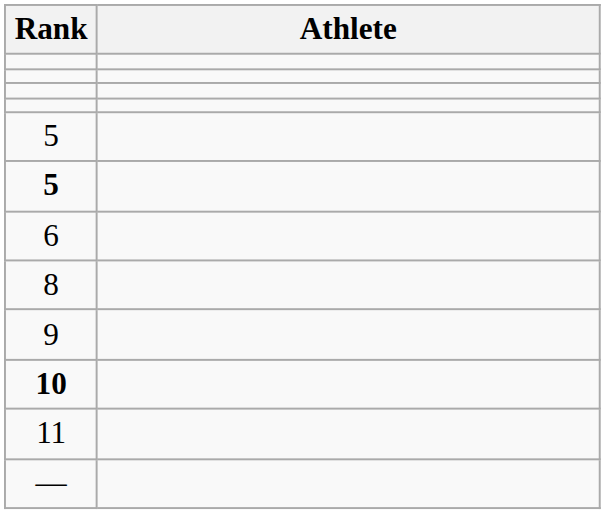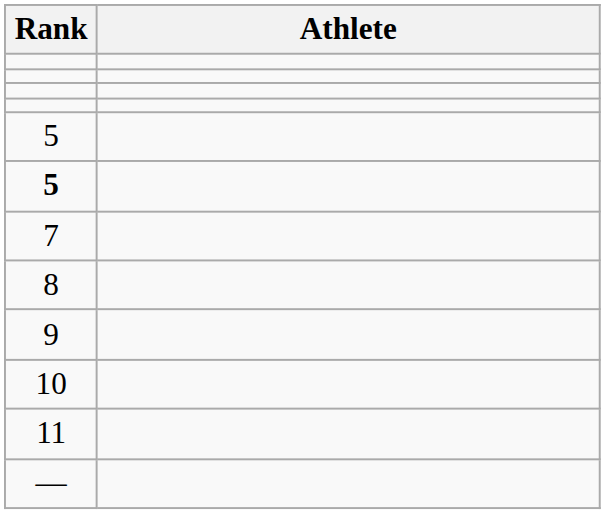(51, 235) 6 -> (51, 235) 7
(51, 383) bold -> (51, 383) normal
